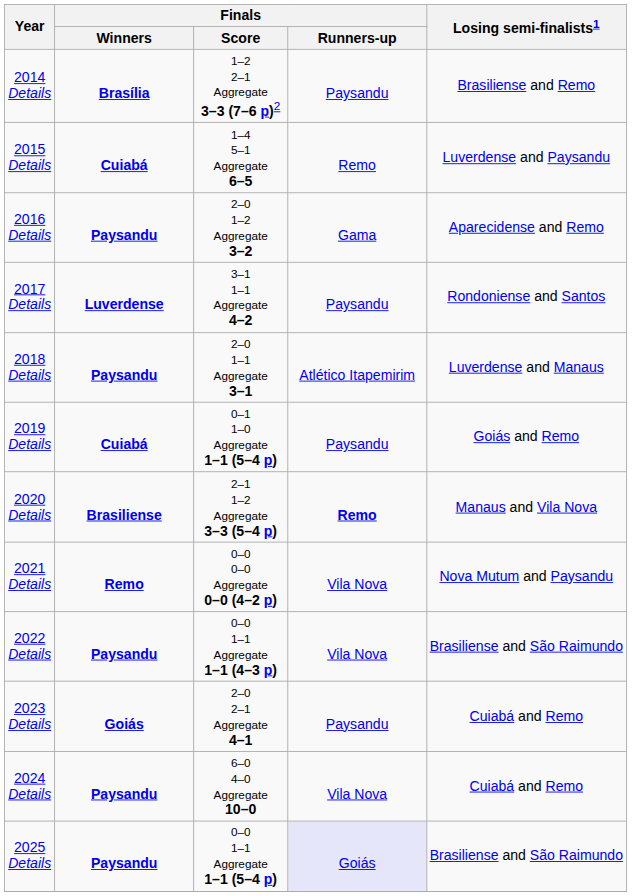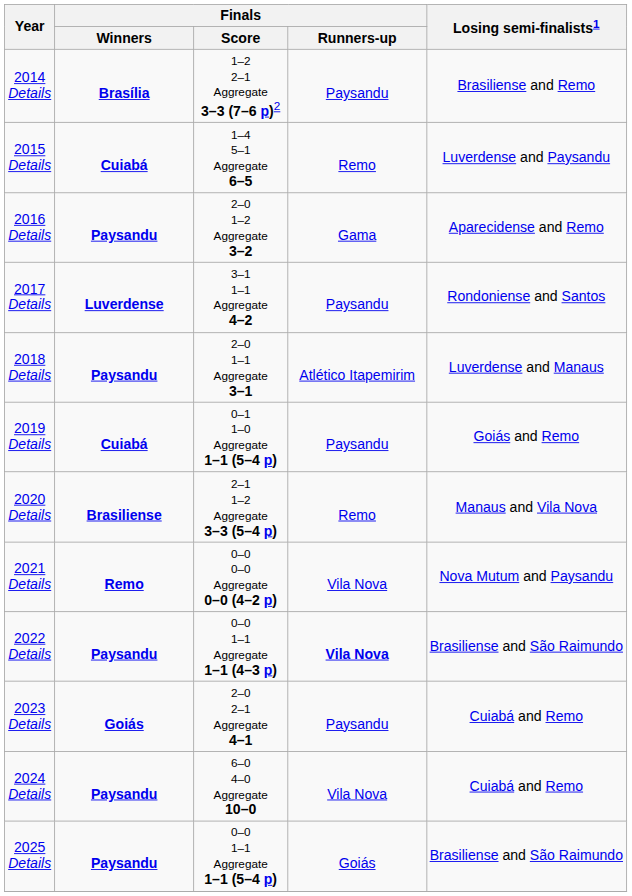(357, 514) bold -> (357, 514) normal
(357, 654) normal -> (357, 654) bold
(357, 864) lavender background -> (357, 864) no background
